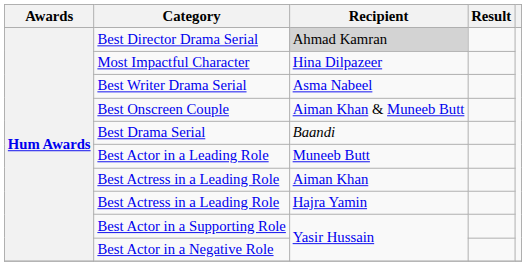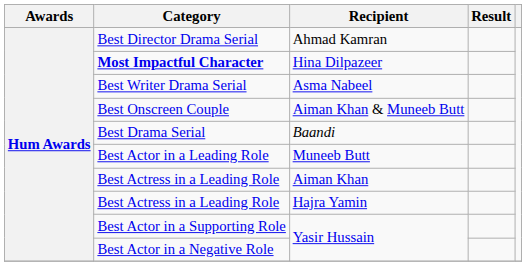(340, 39) lightgrey background -> (340, 39) no background
(173, 62) normal -> (180, 62) bold
